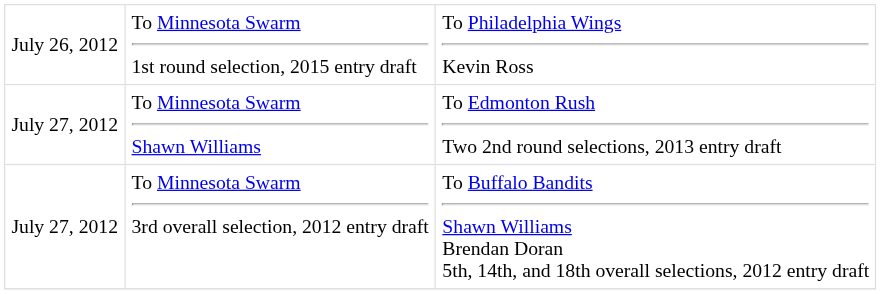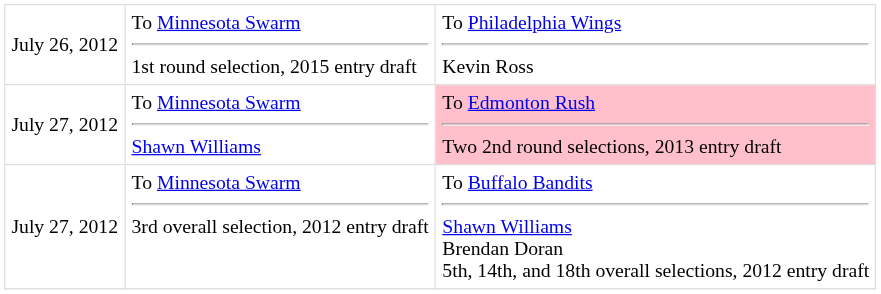(656, 124) no background -> (656, 124) pink background
